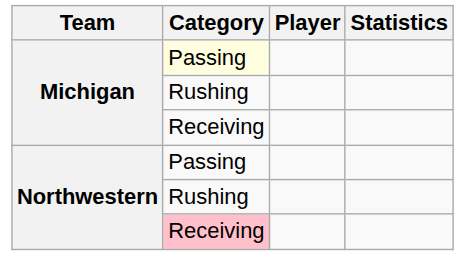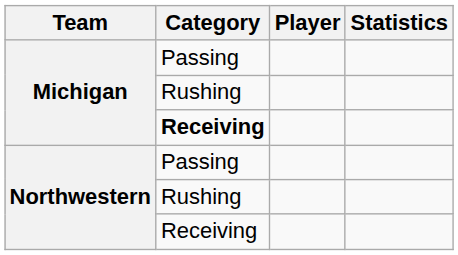(207, 57) lightyellow background -> (200, 57) no background
(216, 127) normal -> (213, 127) bold
(216, 231) pink background -> (209, 231) no background
